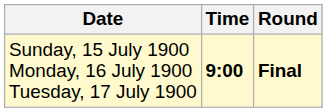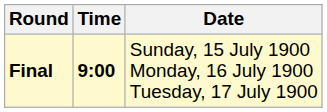columns swapped: (103, 19) <-> (288, 19)
